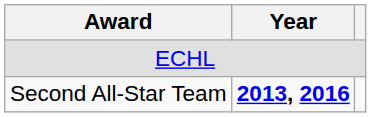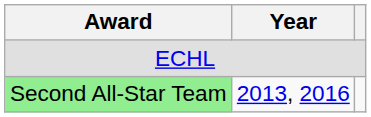(118, 93) no background -> (118, 93) lightgreen background
(293, 93) bold -> (293, 93) normal
